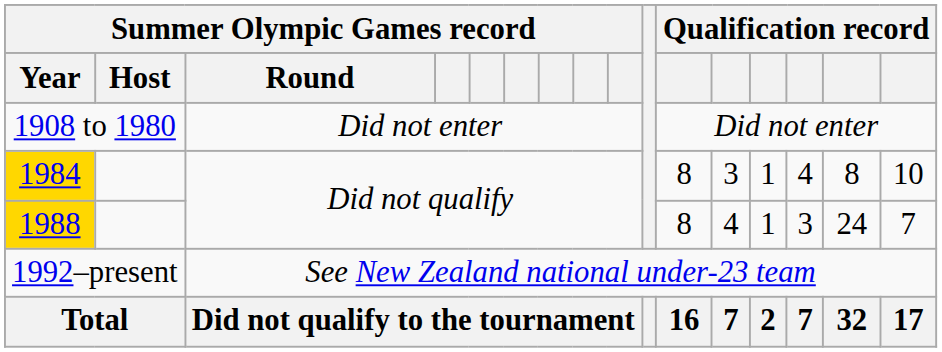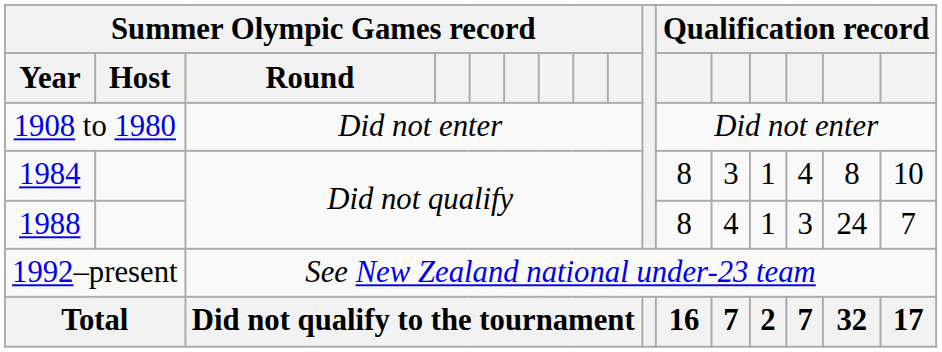(50, 175) gold background -> (50, 175) no background
(50, 223) gold background -> (50, 223) no background
